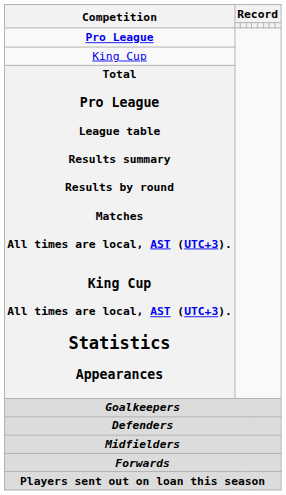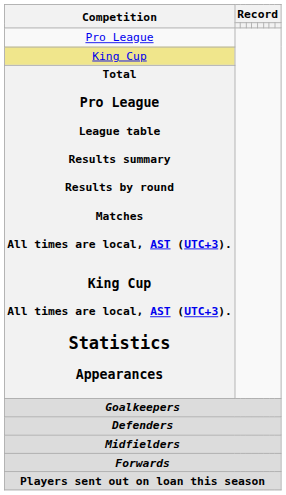(119, 37) bold -> (119, 37) normal
(119, 56) no background -> (119, 56) khaki background
